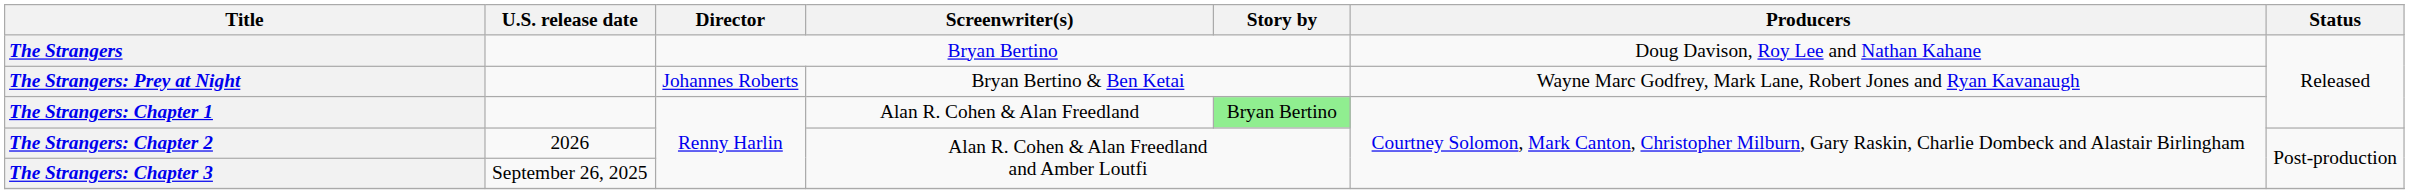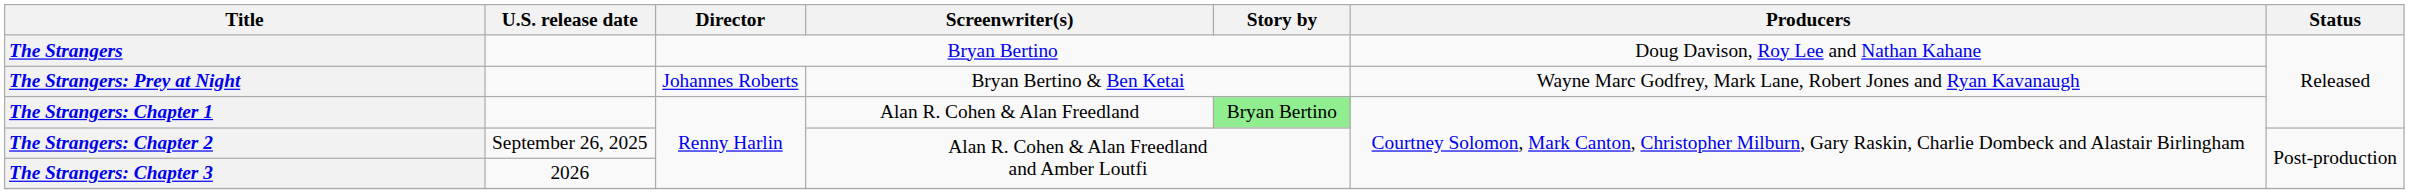(570, 142) 2026 -> (570, 142) September 26, 2025
(570, 173) September 26, 2025 -> (570, 173) 2026
